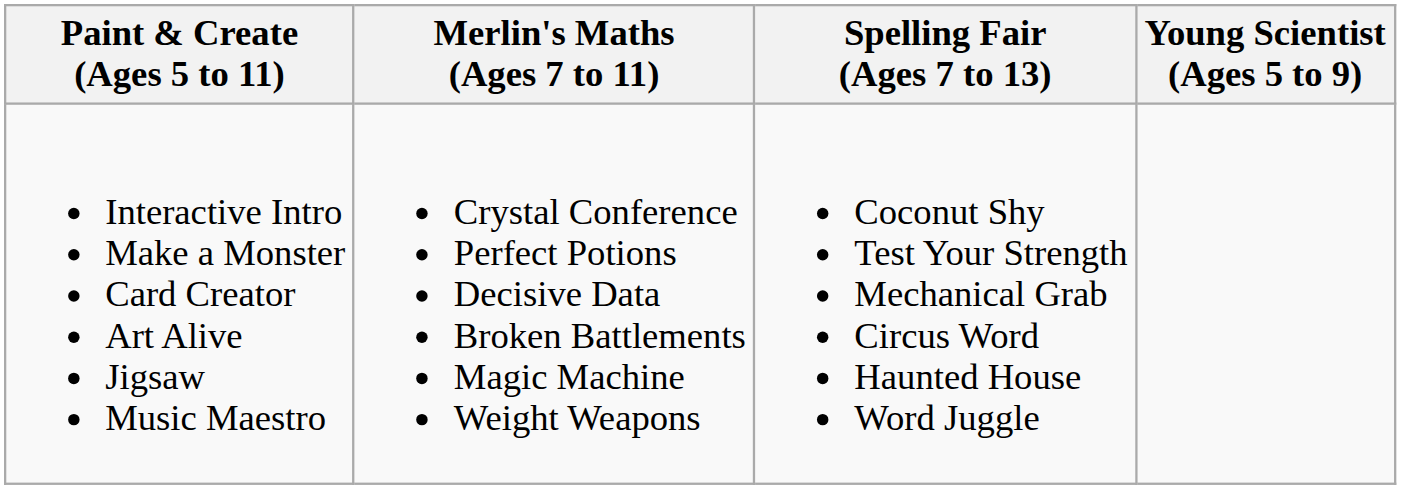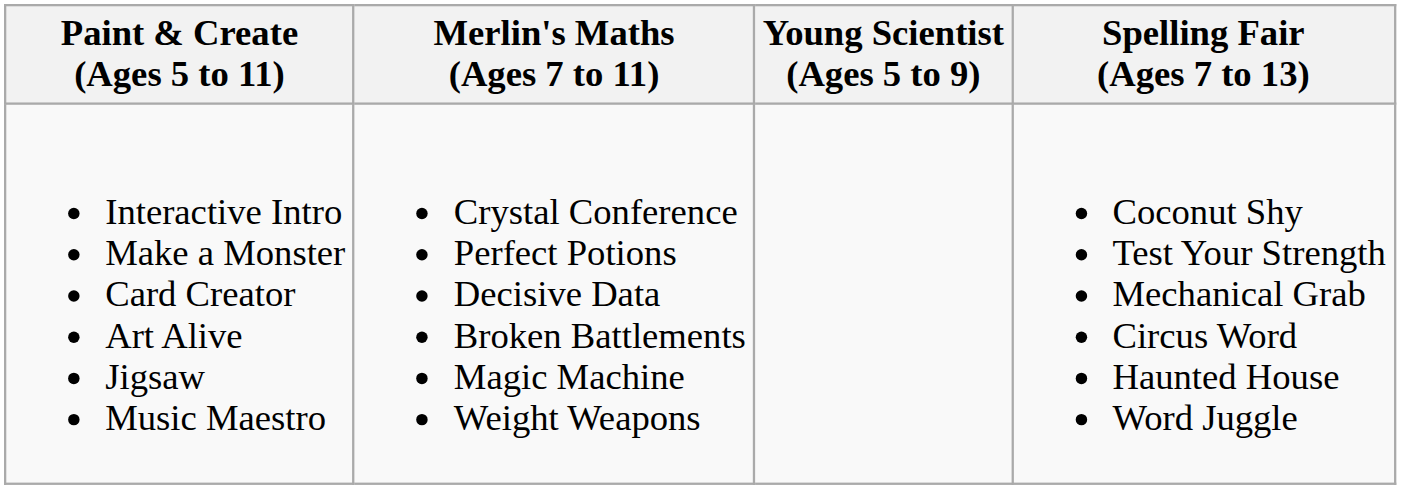columns swapped: (945, 54) <-> (1265, 54)
